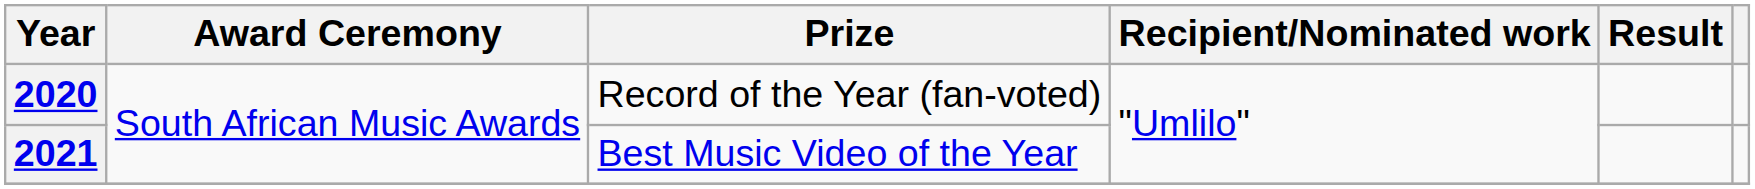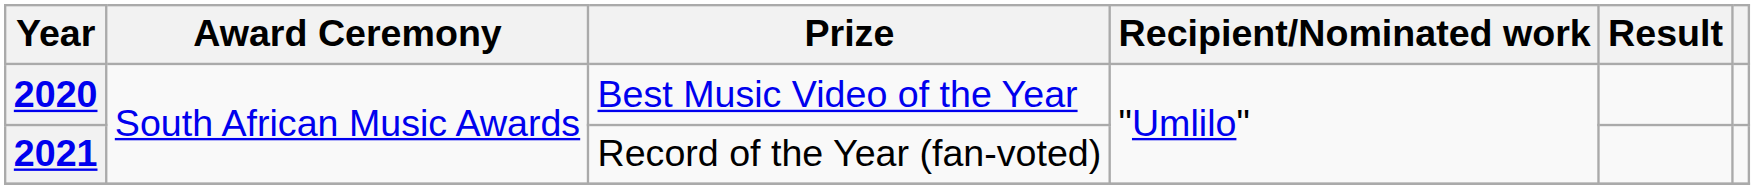(849, 93) Record of the Year (fan-voted) -> (838, 93) Best Music Video of the Year
(838, 153) Best Music Video of the Year -> (849, 153) Record of the Year (fan-voted)
